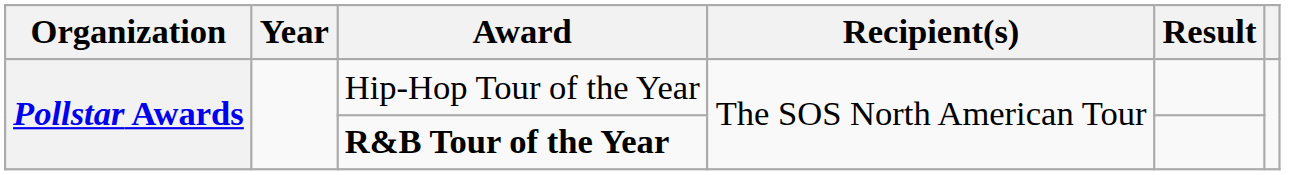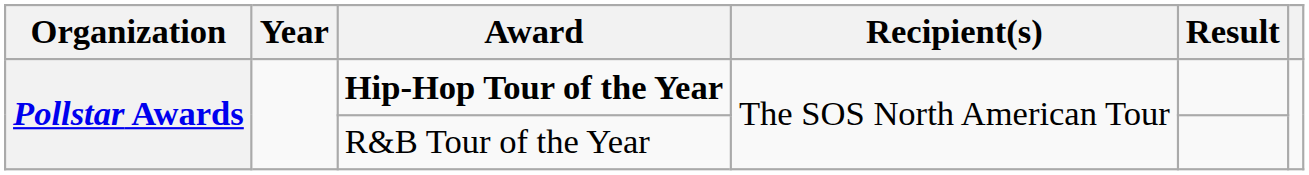(522, 86) normal -> (534, 86) bold
(507, 141) bold -> (497, 141) normal
